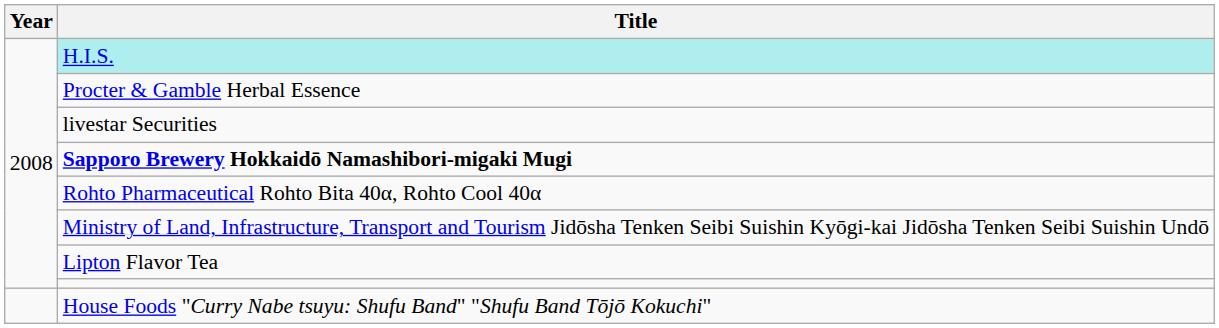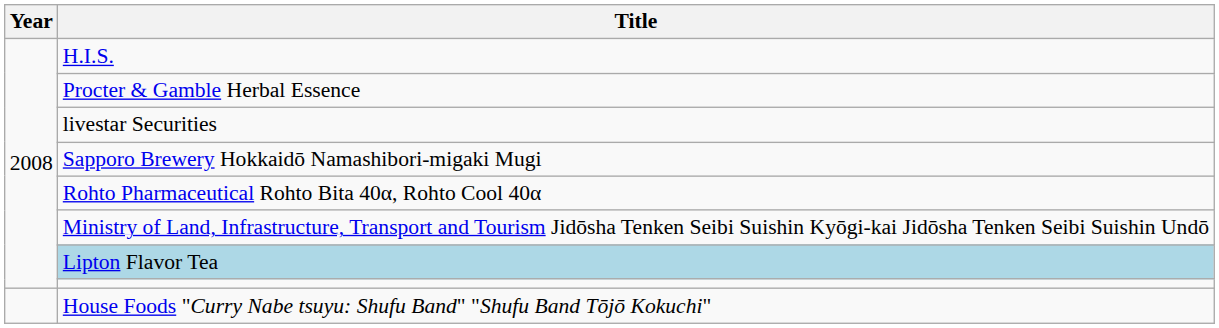(88, 55) paleturquoise background -> (88, 55) no background
(317, 158) bold -> (302, 158) normal
(140, 261) no background -> (140, 261) lightblue background
